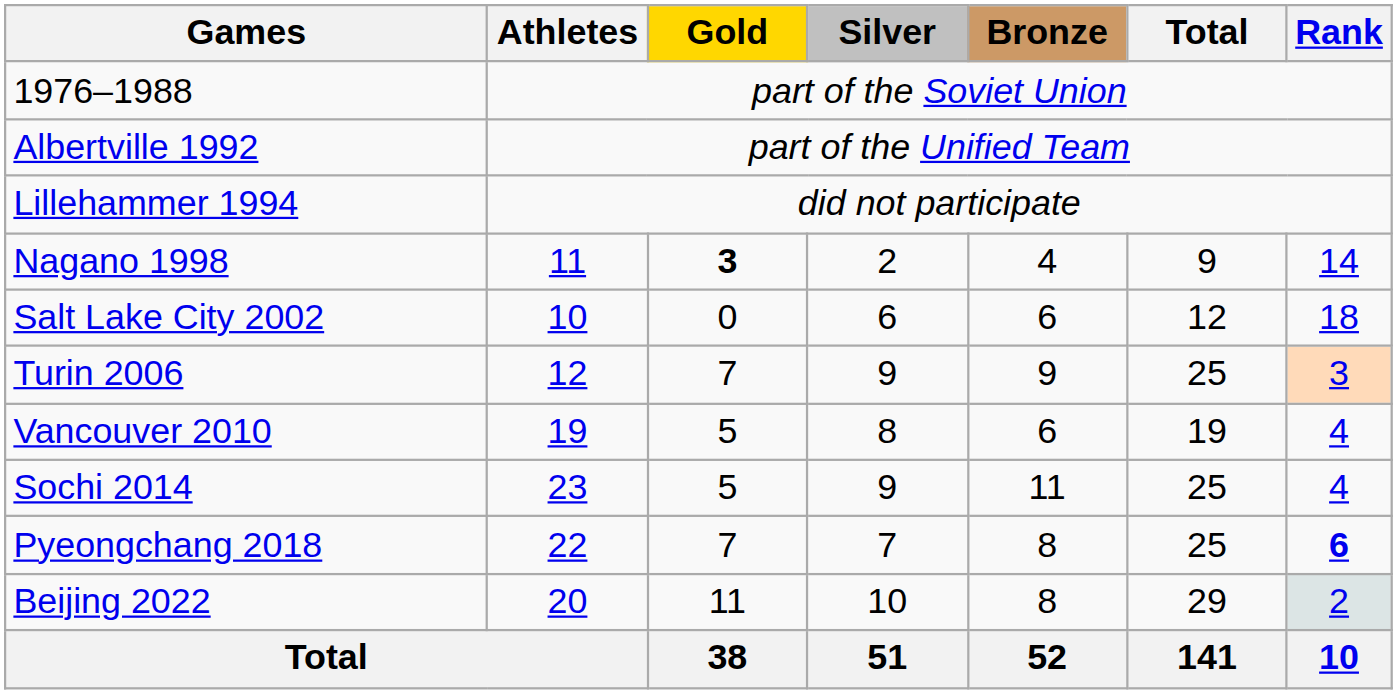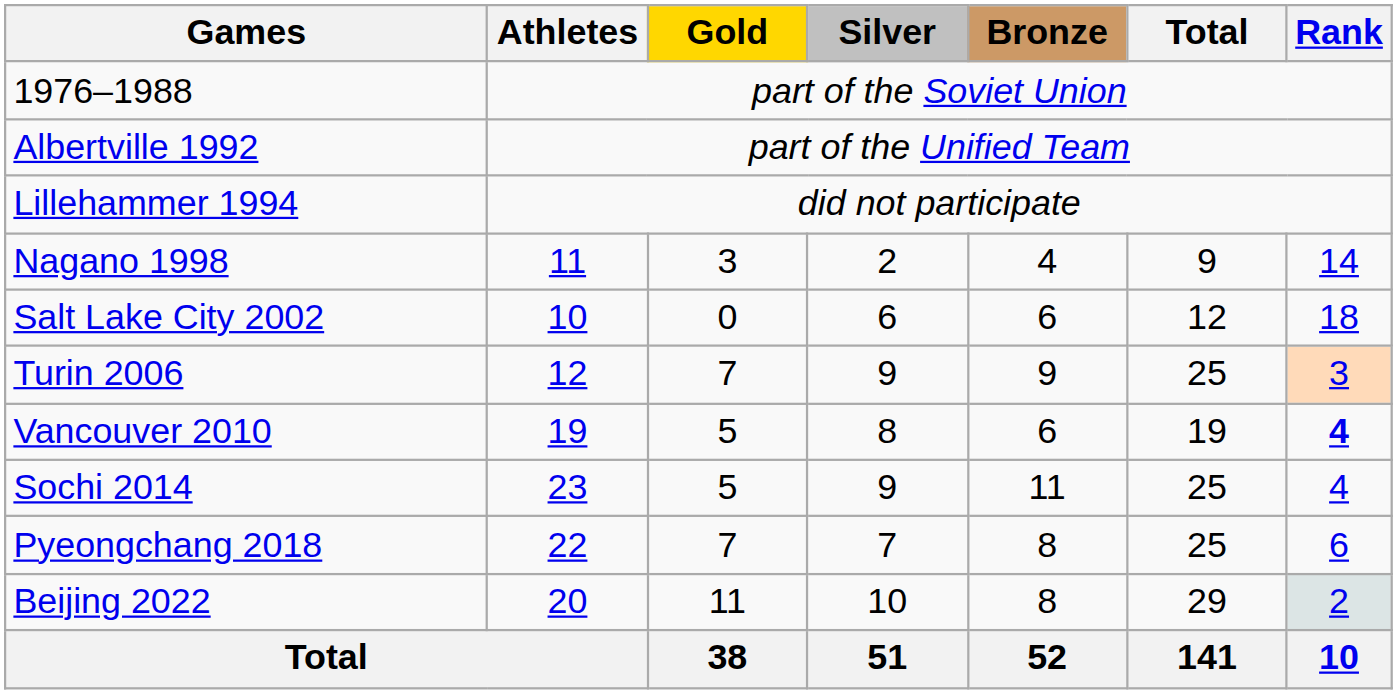(727, 260) bold -> (727, 260) normal
(1339, 430) normal -> (1339, 430) bold
(1339, 544) bold -> (1339, 544) normal
